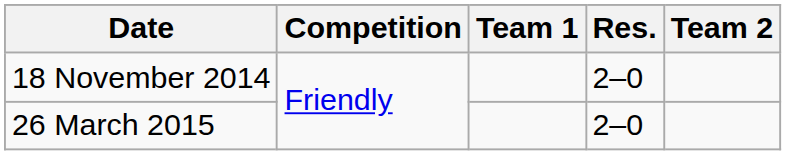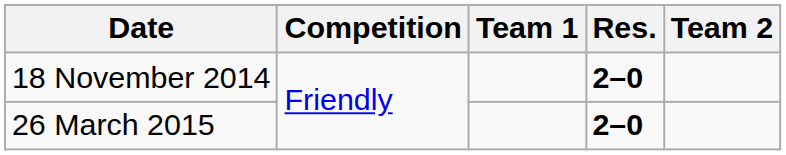(618, 76) normal -> (618, 76) bold
(618, 125) normal -> (618, 125) bold
